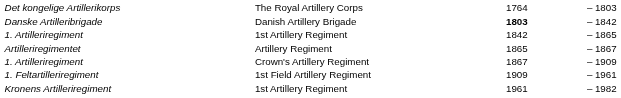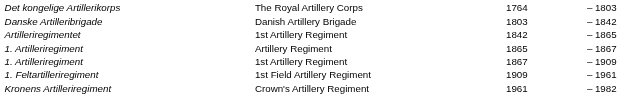(517, 21) bold -> (517, 21) normal
(44, 35) 1. Artilleriregiment -> (43, 35) Artilleriregimentet
(43, 48) Artilleriregimentet -> (44, 48) 1. Artilleriregiment
(312, 62) Crown's Artillery Regiment -> (301, 62) 1st Artillery Regiment
(301, 89) 1st Artillery Regiment -> (312, 89) Crown's Artillery Regiment
